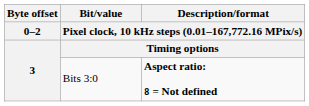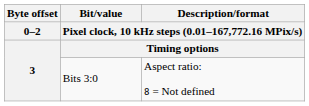(181, 79) bold -> (179, 79) normal
